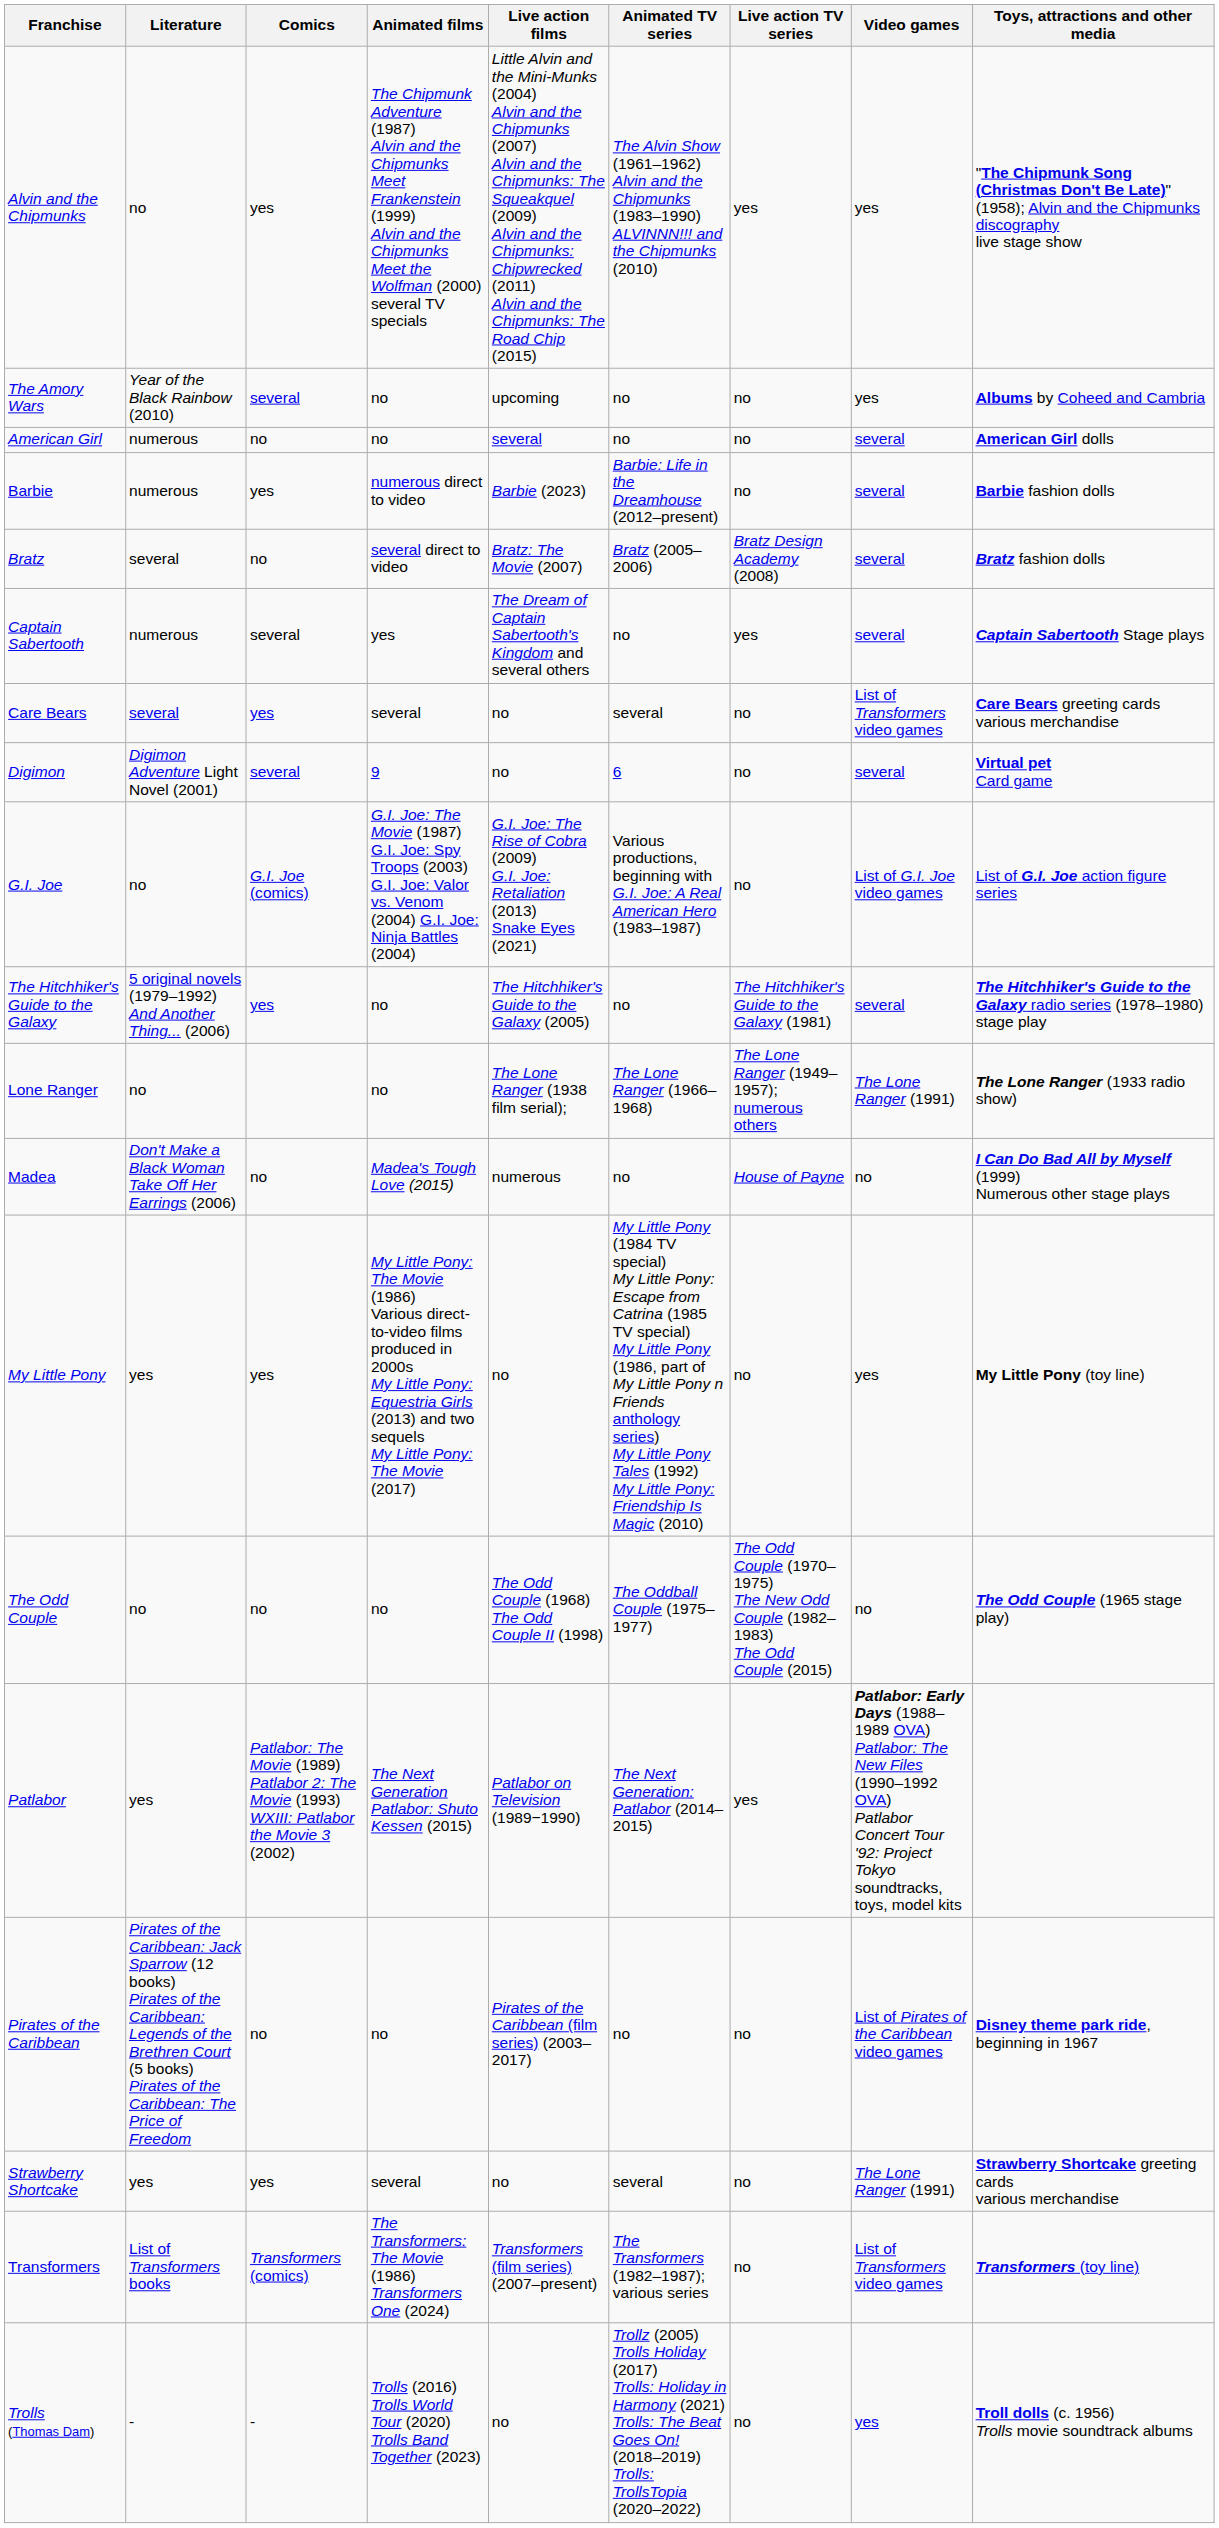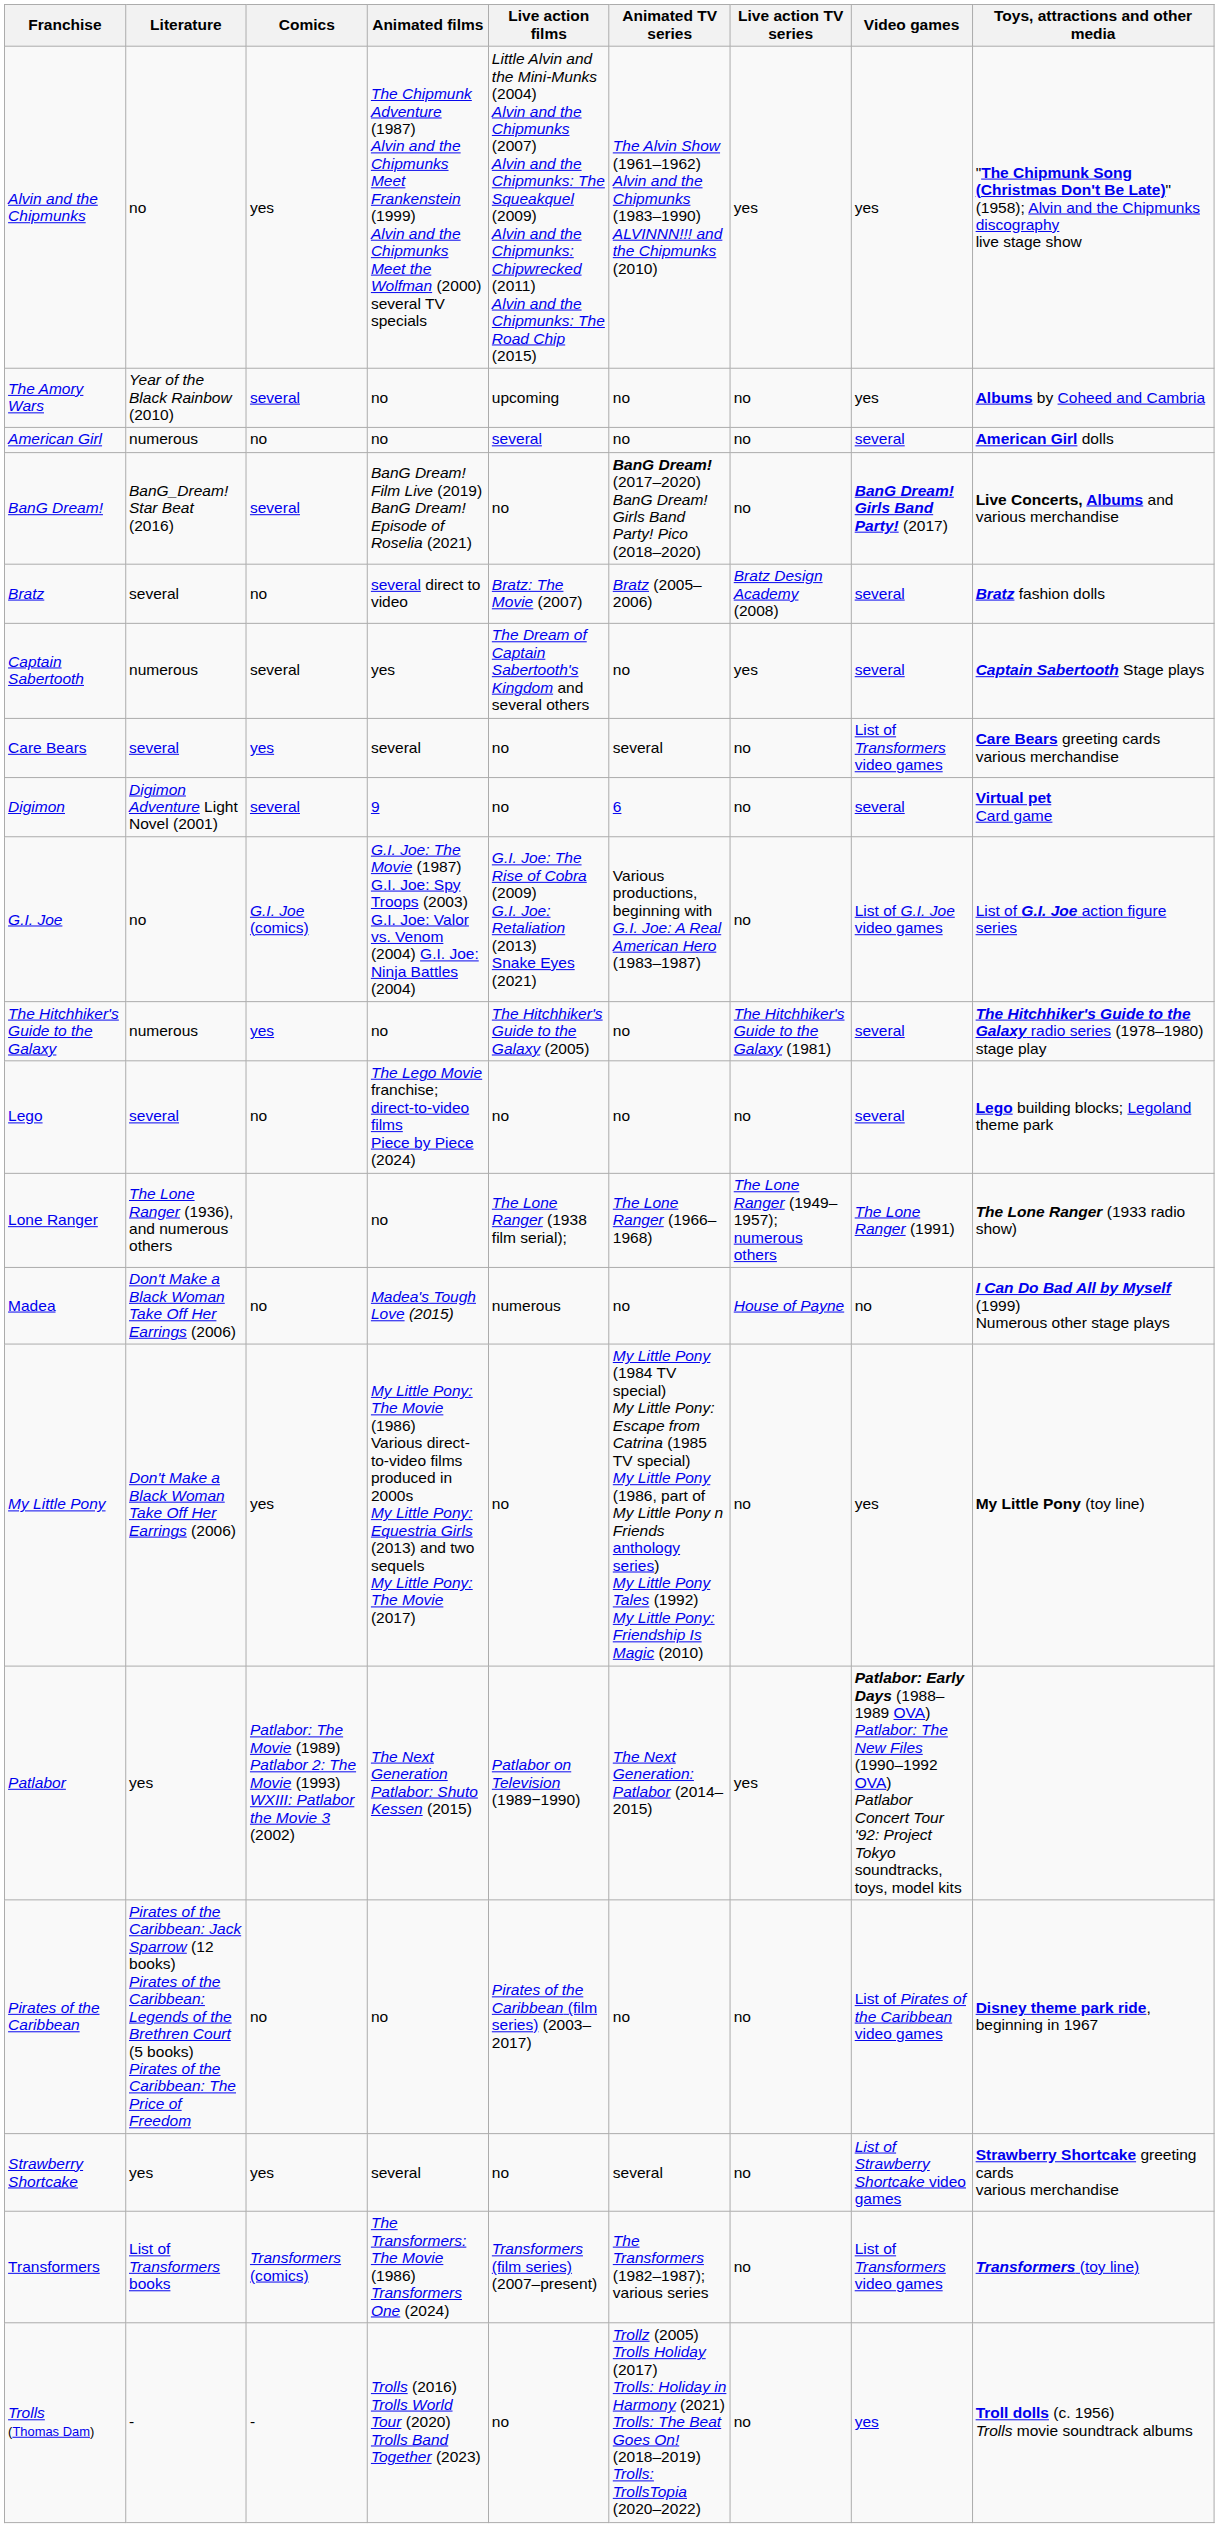- row: (30, 490)
+ row: (56, 508)
(185, 1004) 5 original novels (1979–1992) And Another Thing... (2006) -> (164, 1031) numerous
+ row: (25, 1116)
(138, 1090) no -> (181, 1220) The Lone Ranger (1936), and numerous others
(141, 1375) yes -> (182, 1505) Don't Make a Black Woman Take Off Her Earrings (2006)
- row: (38, 1609)
(905, 2181) The Lone Ranger (1991) -> (910, 2172) List of Strawberry Shortcake video games
